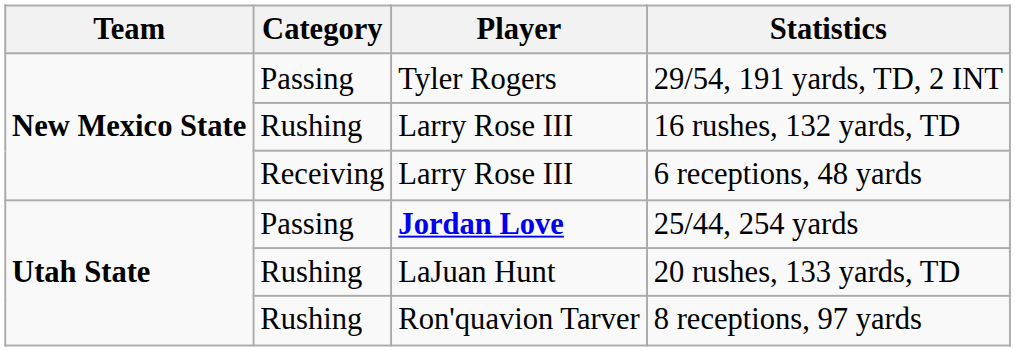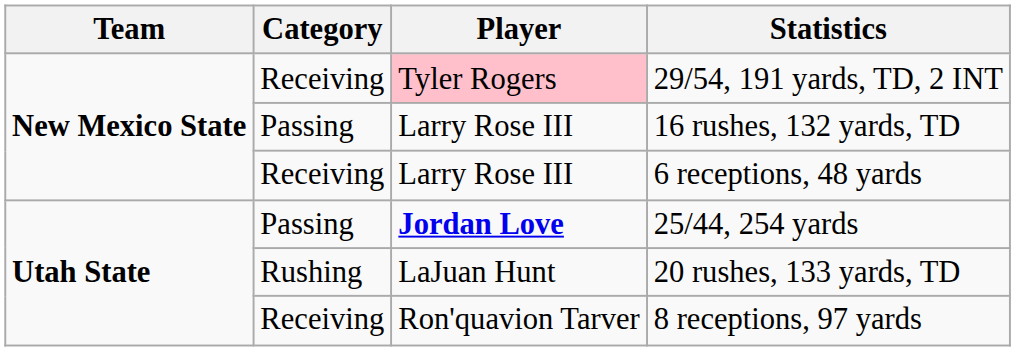(307, 77) Passing -> (322, 77) Receiving
(477, 77) no background -> (477, 77) pink background
(311, 126) Rushing -> (307, 126) Passing
(311, 320) Rushing -> (322, 320) Receiving
